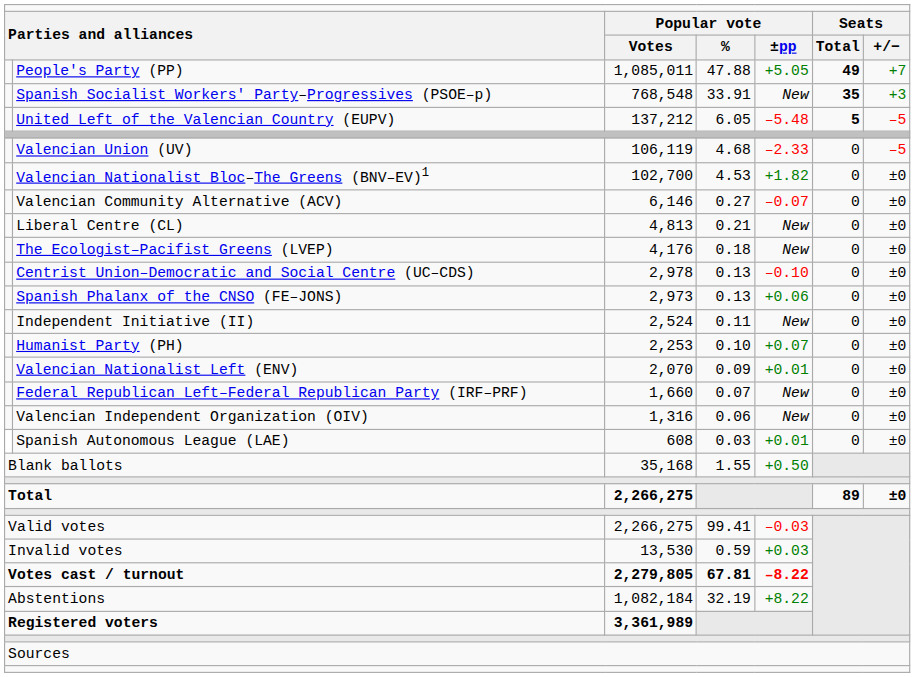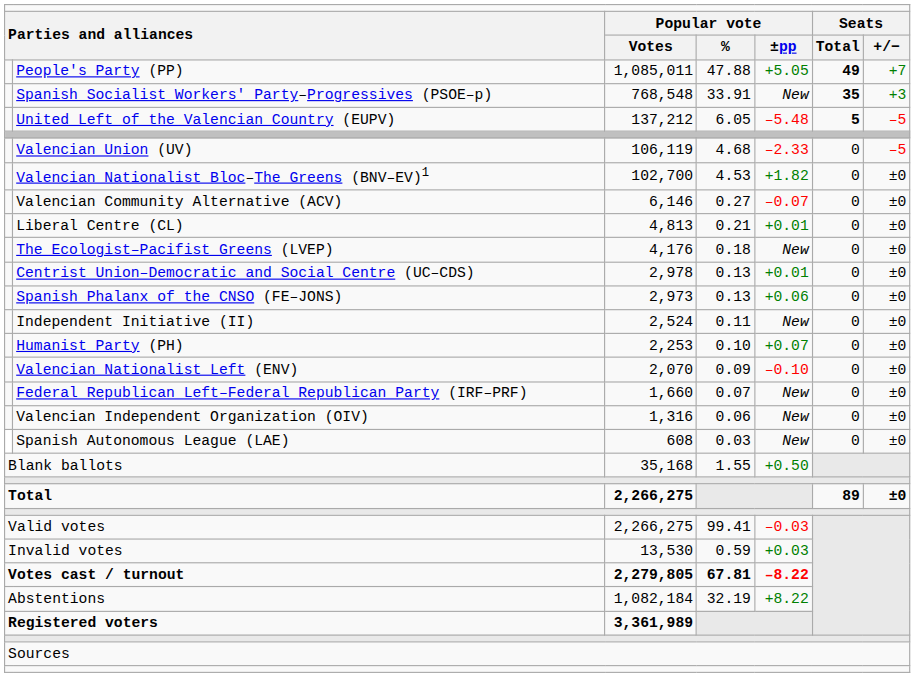(796, 226) New -> (787, 226) +0.01
(787, 274) –0.10 -> (787, 274) +0.01
(787, 369) +0.01 -> (787, 369) –0.10
(787, 441) +0.01 -> (796, 441) New
